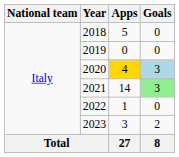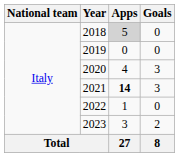(125, 32) no background -> (125, 32) lightgrey background
(125, 69) gold background -> (125, 69) no background
(157, 69) lightblue background -> (157, 69) no background
(125, 87) normal -> (125, 87) bold
(157, 87) lightgreen background -> (157, 87) no background
